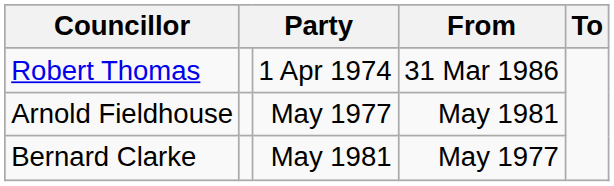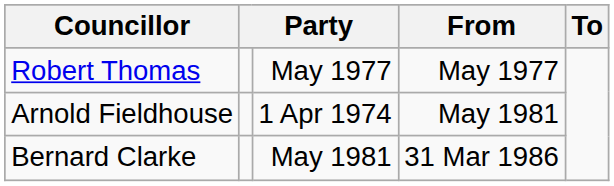(325, 69) 1 Apr 1974 -> (331, 69) May 1977
(481, 69) 31 Mar 1986 -> (498, 69) May 1977
(331, 113) May 1977 -> (325, 113) 1 Apr 1974
(498, 157) May 1977 -> (481, 157) 31 Mar 1986
